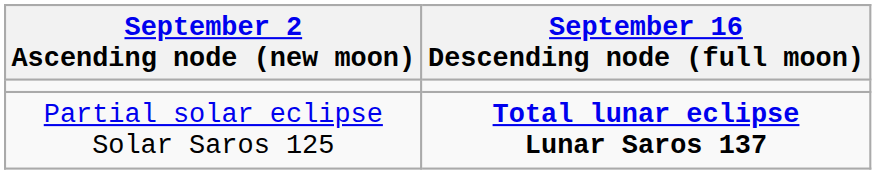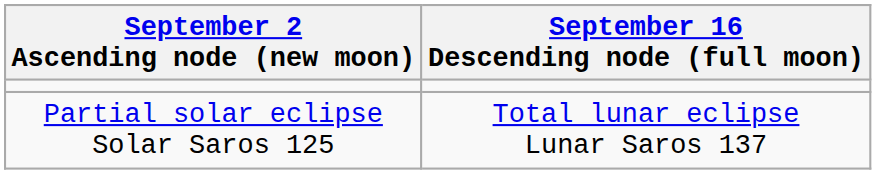(646, 130) bold -> (646, 130) normal
